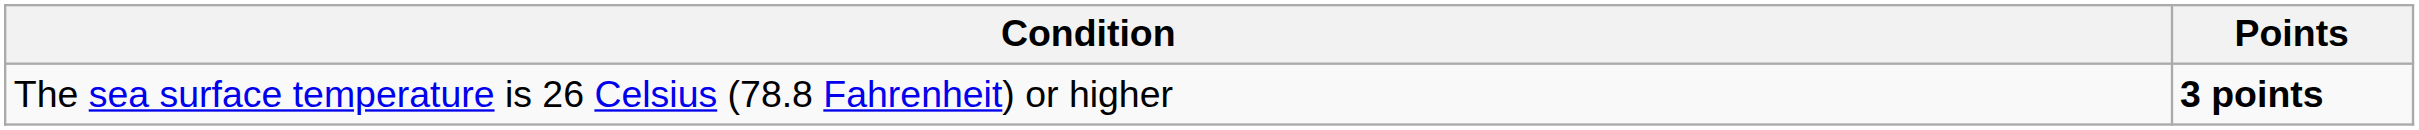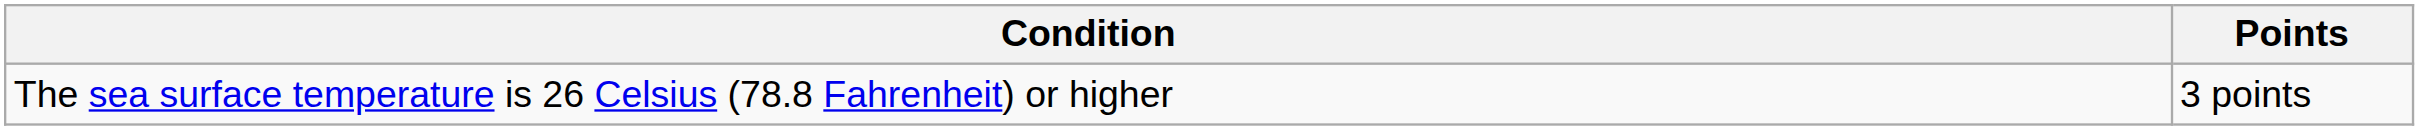(2292, 94) bold -> (2292, 94) normal
